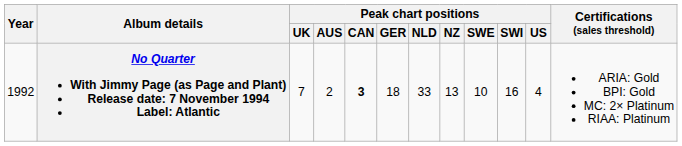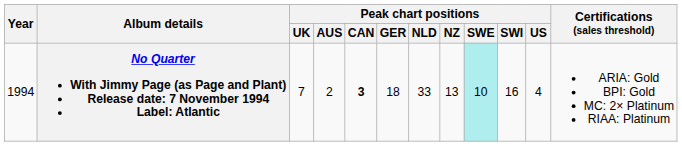(21, 92) 1992 -> (21, 92) 1994
(481, 92) no background -> (481, 92) paleturquoise background
